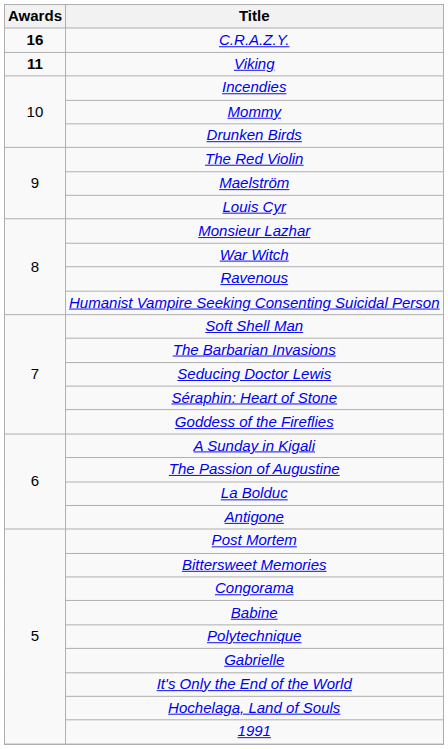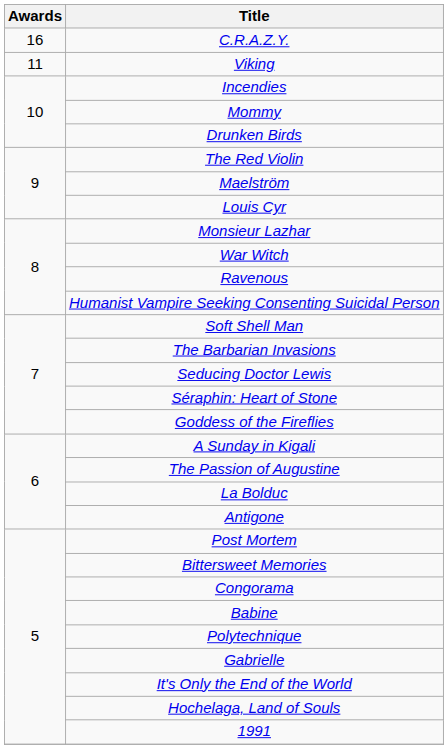(35, 40) bold -> (35, 40) normal
(35, 64) bold -> (35, 64) normal
